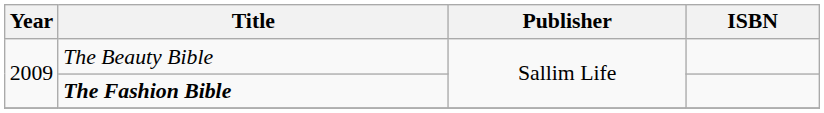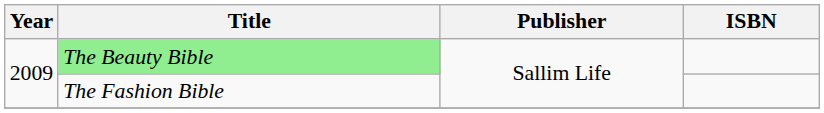(138, 56) no background -> (138, 56) lightgreen background
(147, 90) bold -> (144, 90) normal
